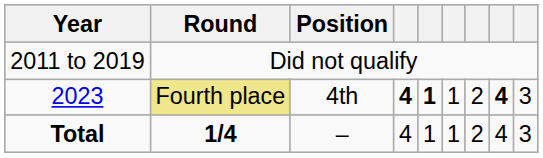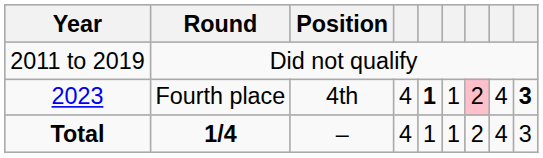(220, 97) khaki background -> (220, 97) no background
(406, 97) bold -> (406, 97) normal
(477, 97) no background -> (477, 97) pink background
(501, 97) bold -> (501, 97) normal
(525, 97) normal -> (525, 97) bold
